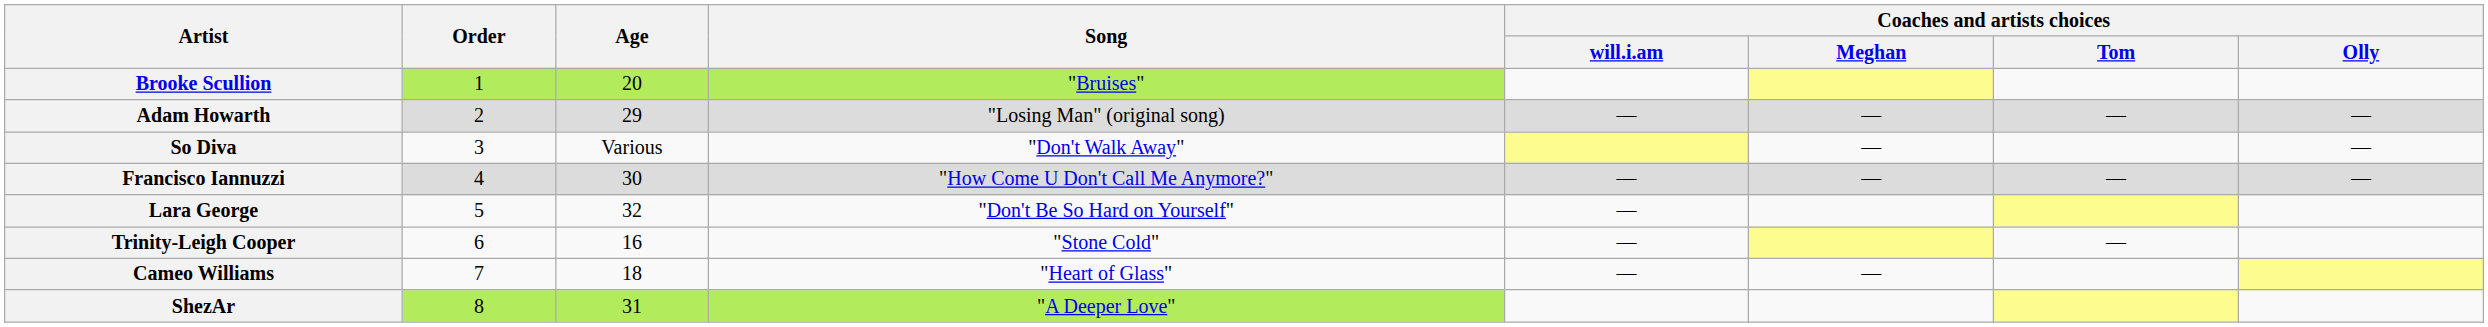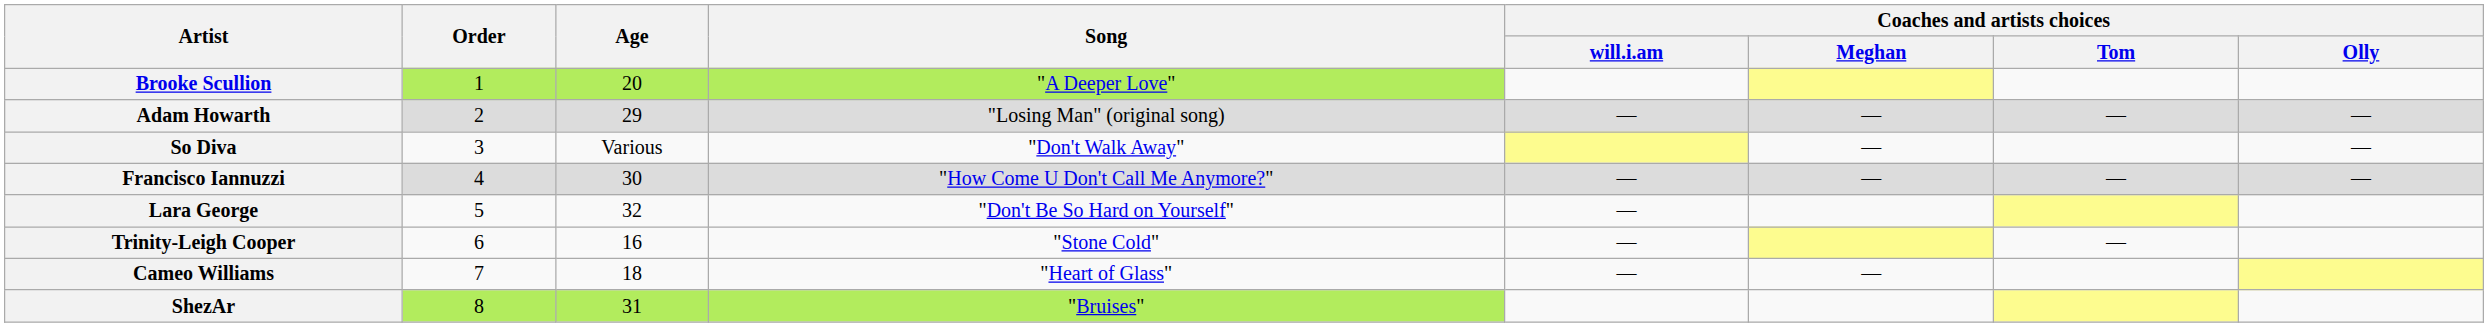(1106, 83) "Bruises" -> (1106, 83) "A Deeper Love"
(1106, 305) "A Deeper Love" -> (1106, 305) "Bruises"
